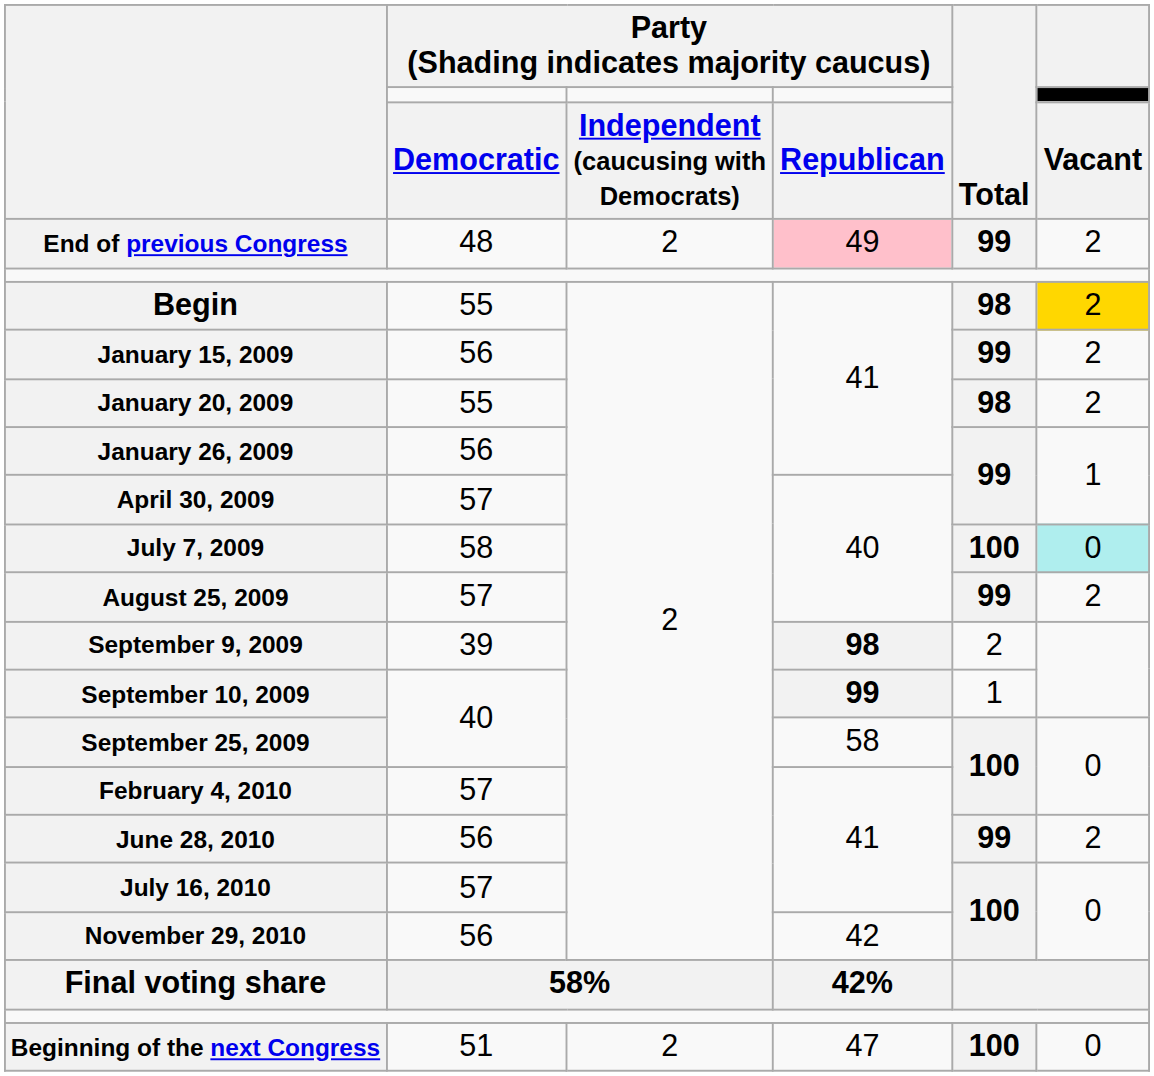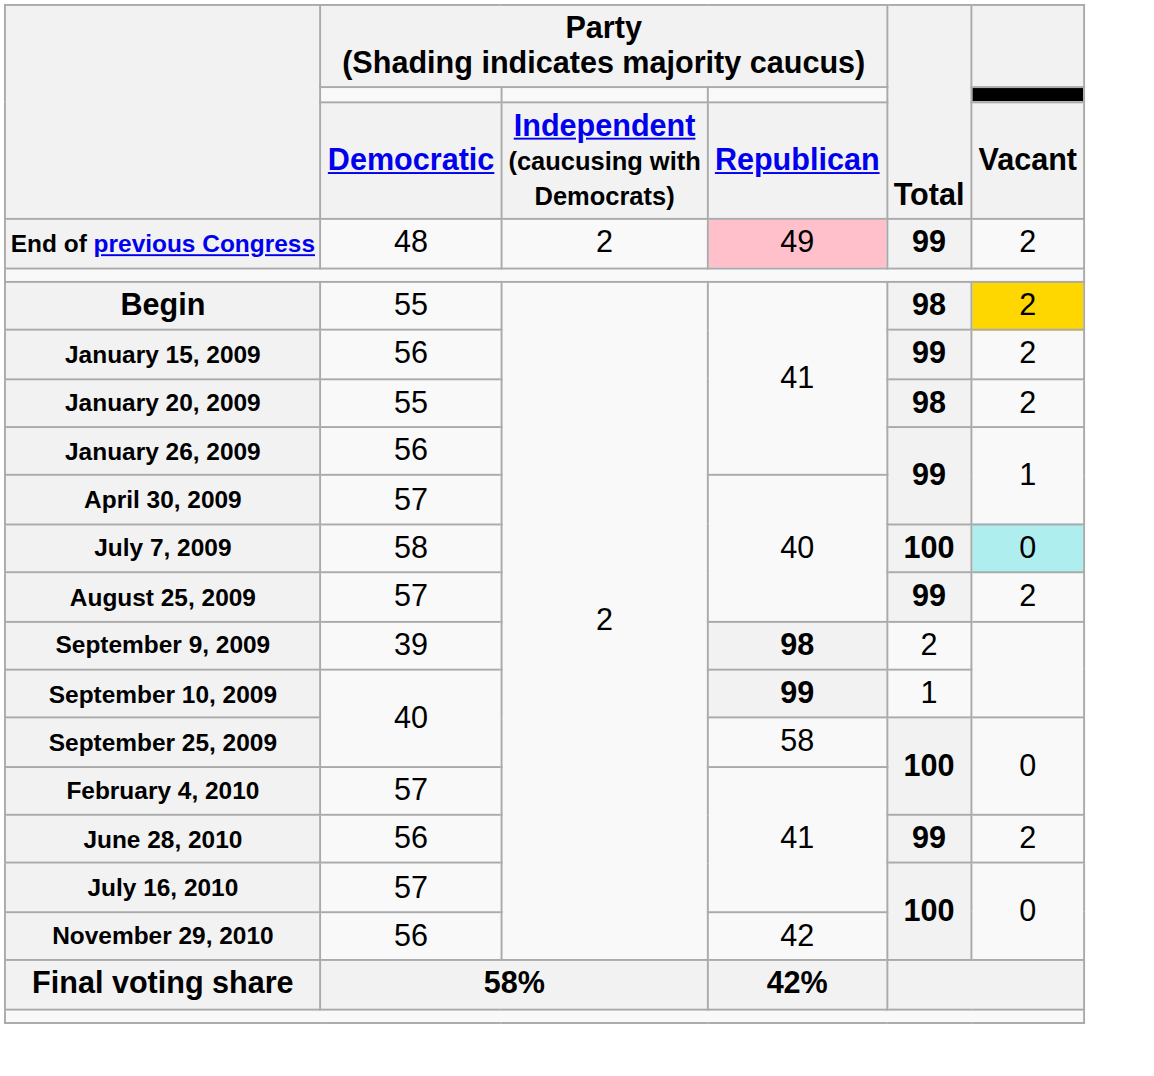- row: (195, 1047)
